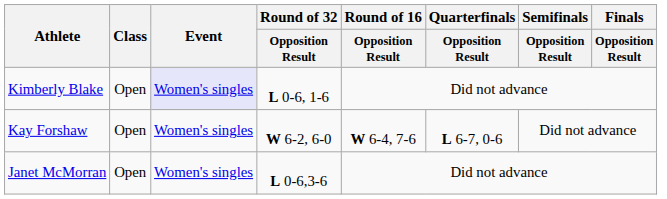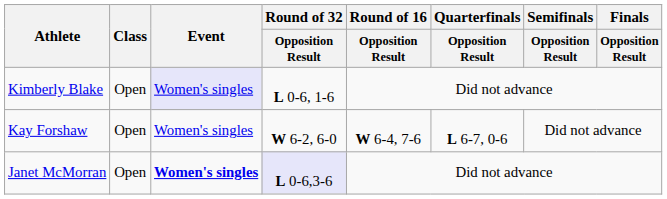(204, 172) normal -> (206, 172) bold
(299, 181) no background -> (304, 181) lavender background
